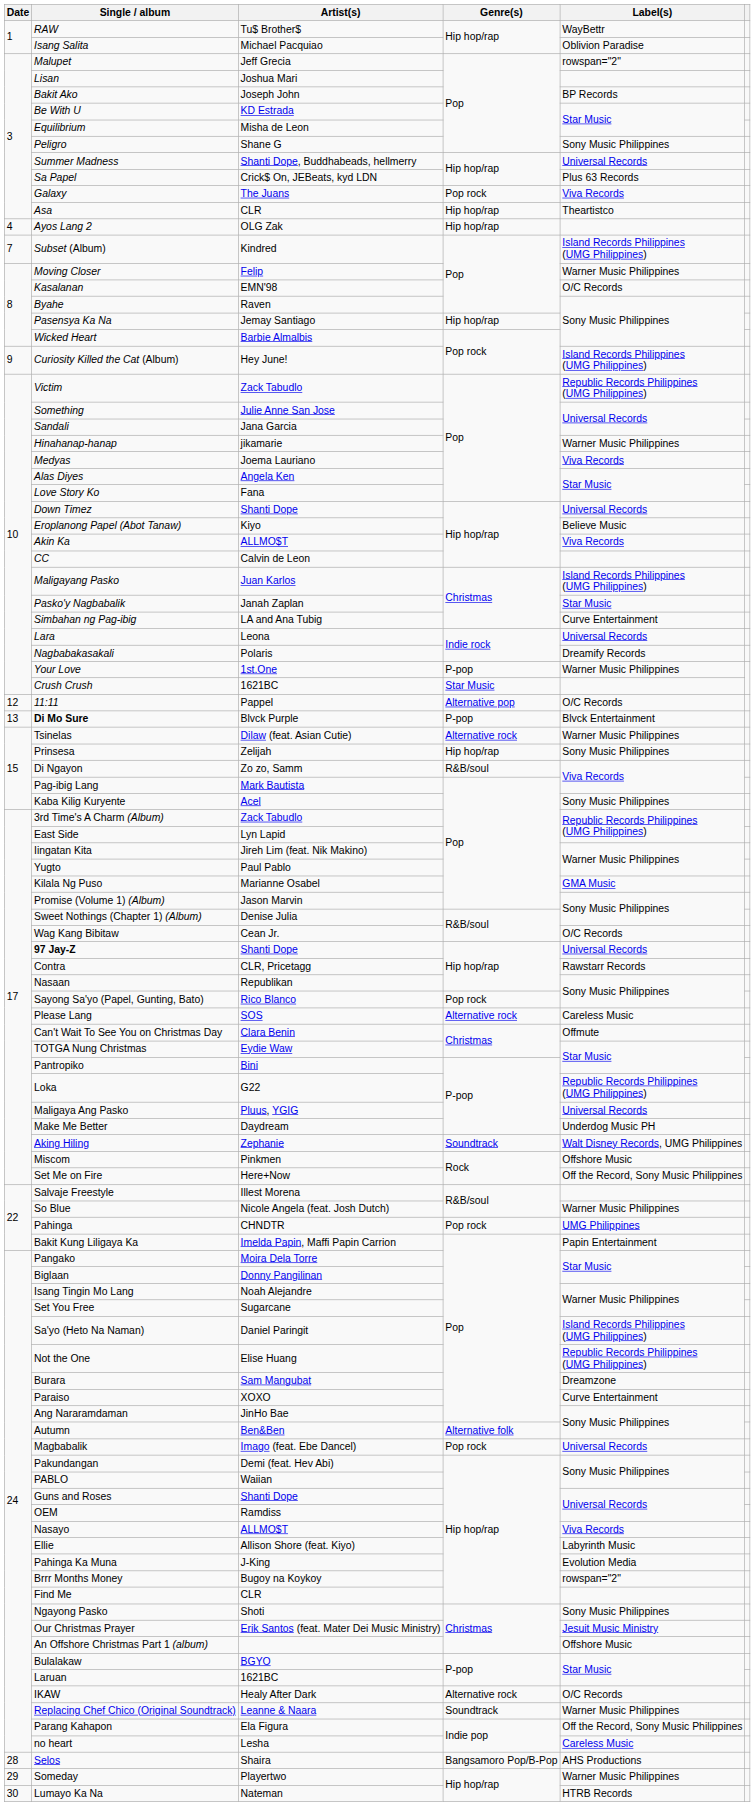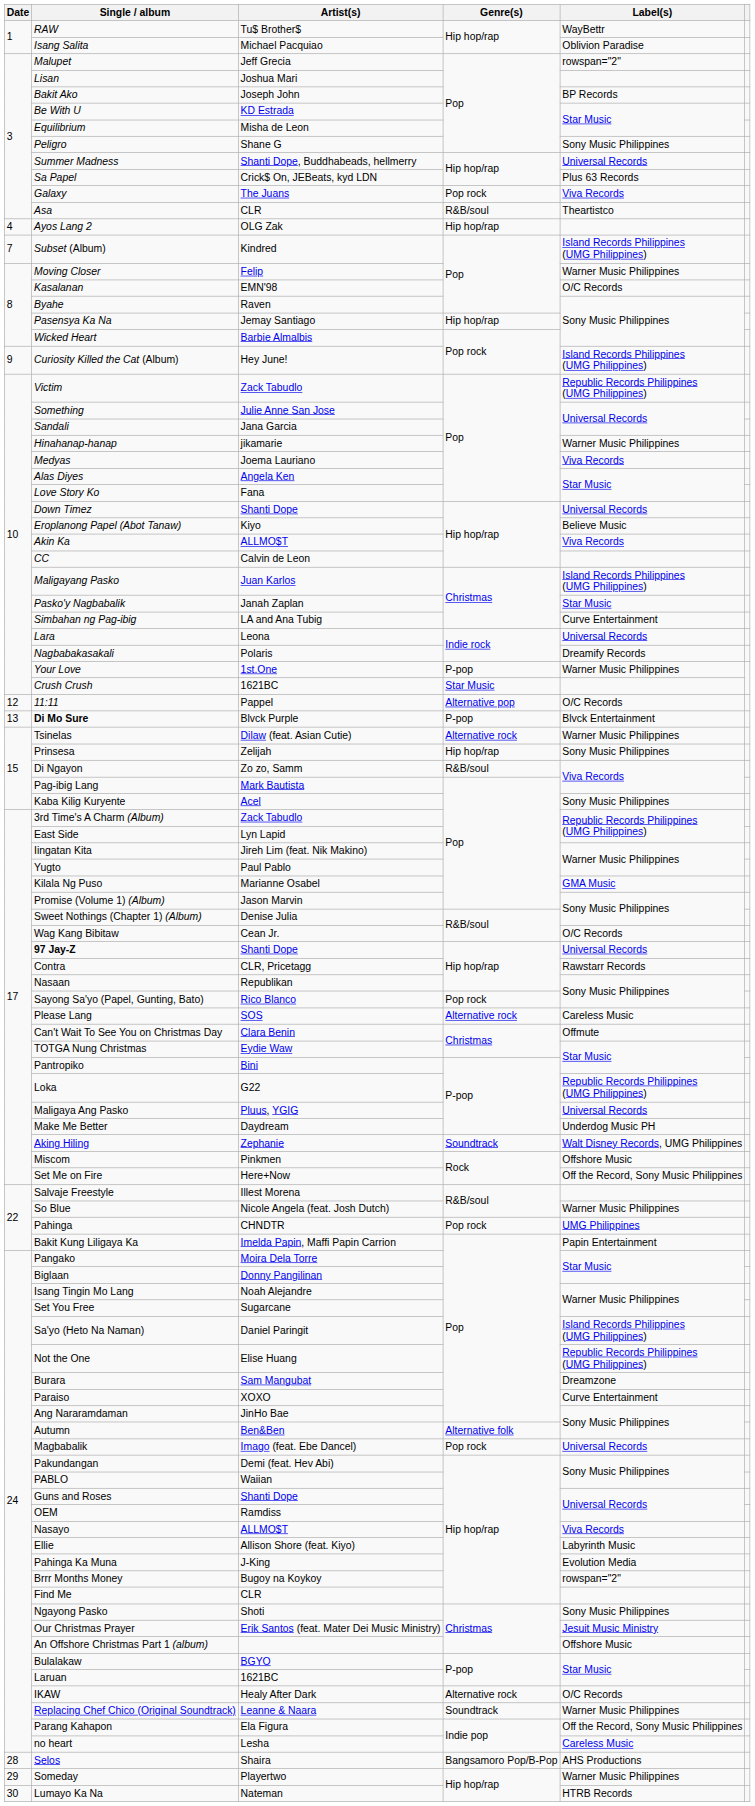(472, 210) Hip hop/rap -> (467, 210) R&B/soul
